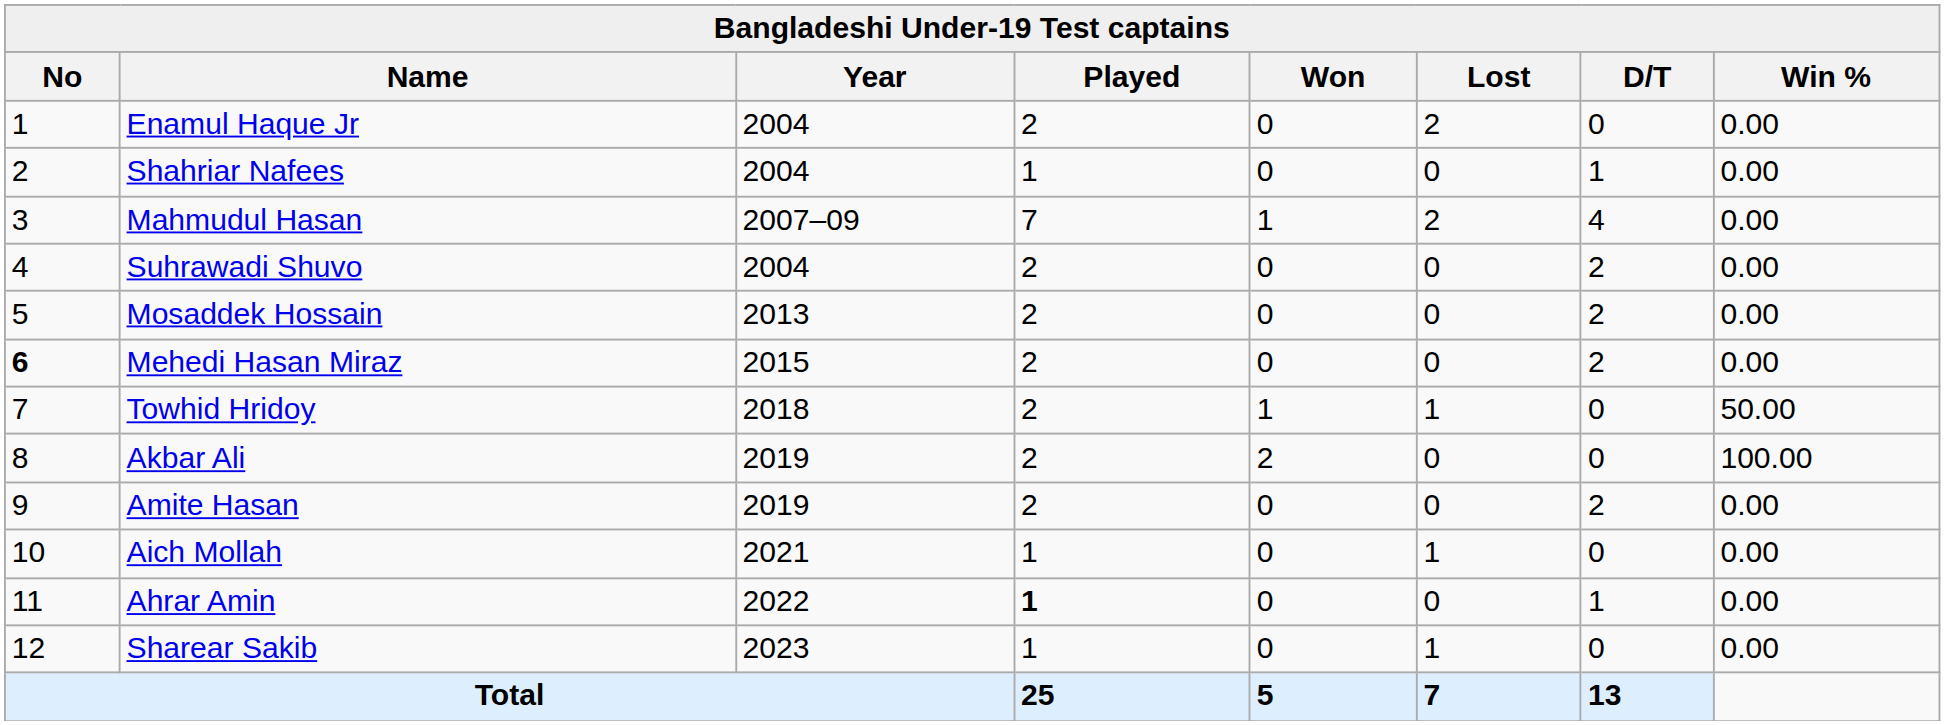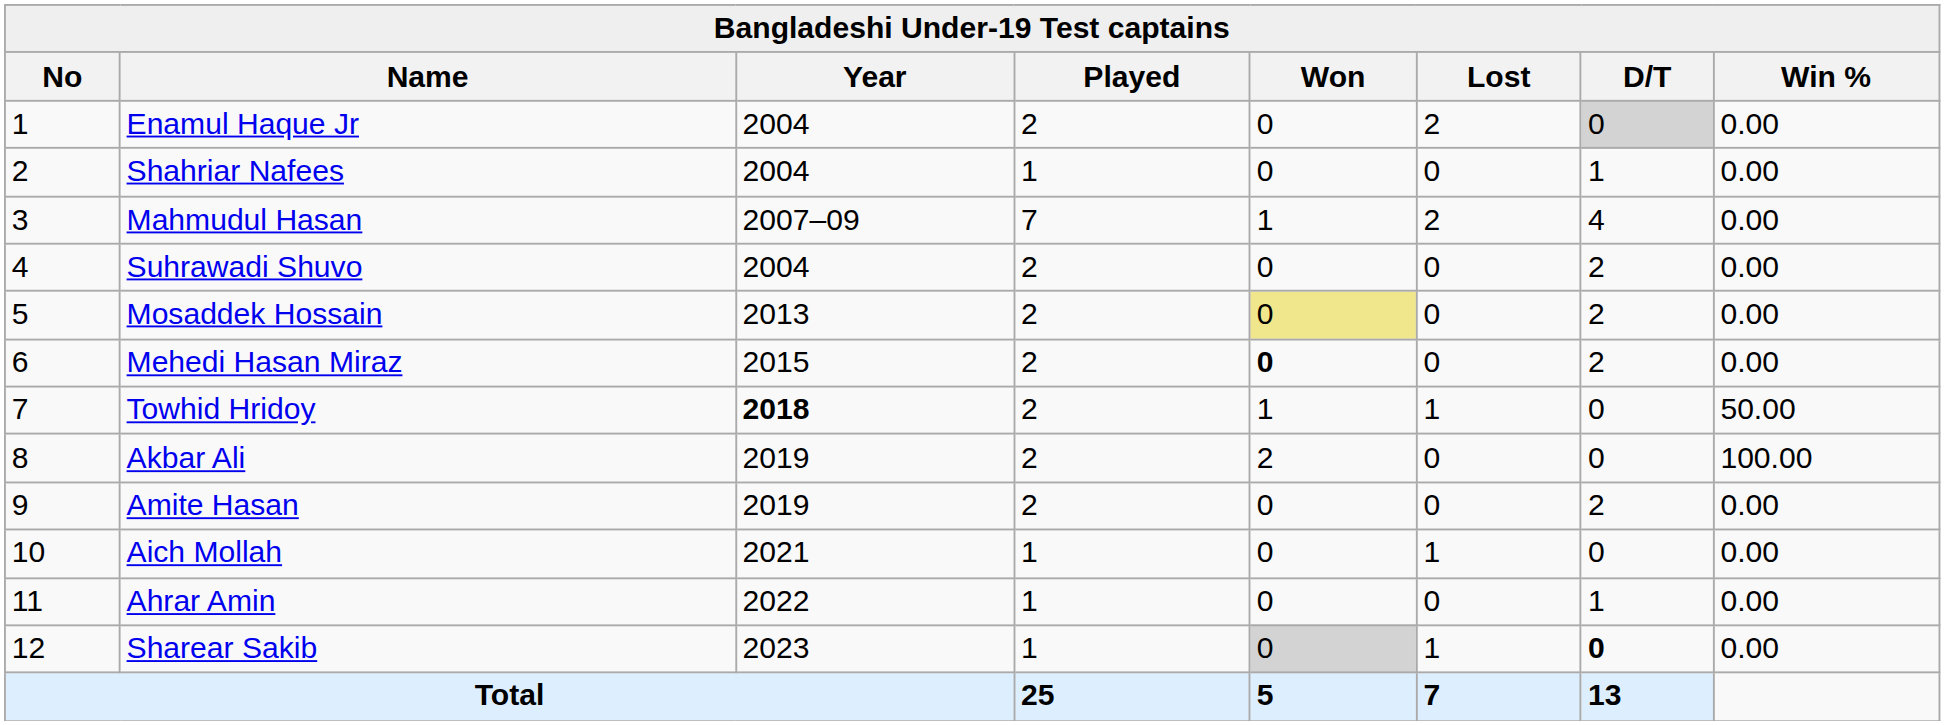(1596, 123) no background -> (1596, 123) lightgrey background
(1265, 314) no background -> (1265, 314) khaki background
(20, 362) bold -> (20, 362) normal
(1265, 362) normal -> (1265, 362) bold
(776, 409) normal -> (776, 409) bold
(1029, 600) bold -> (1029, 600) normal
(1265, 648) no background -> (1265, 648) lightgrey background
(1596, 648) normal -> (1596, 648) bold
